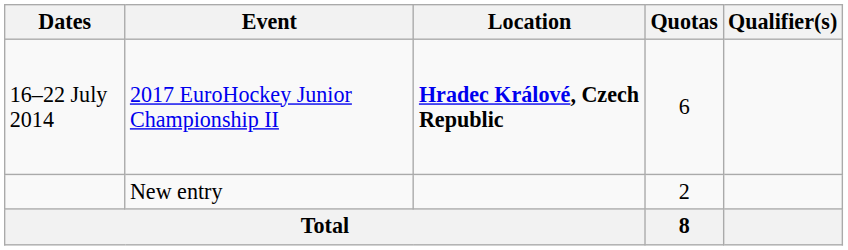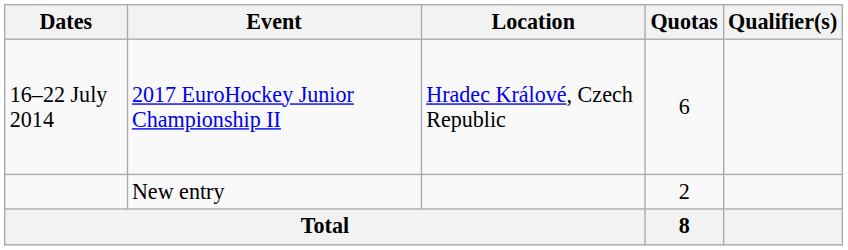(529, 106) bold -> (529, 106) normal
